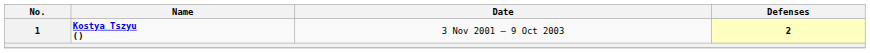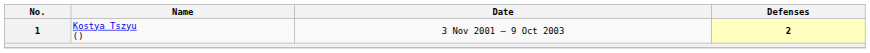(105, 31) bold -> (105, 31) normal
